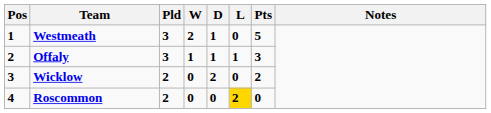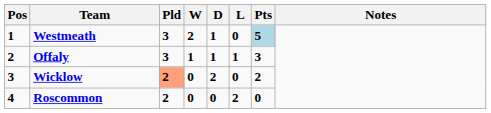(258, 35) no background -> (258, 35) lightblue background
(165, 77) no background -> (165, 77) lightsalmon background
(235, 98) gold background -> (235, 98) no background
